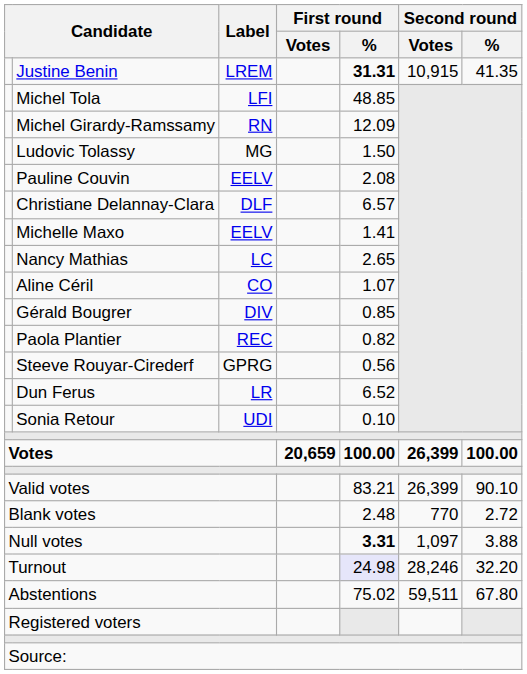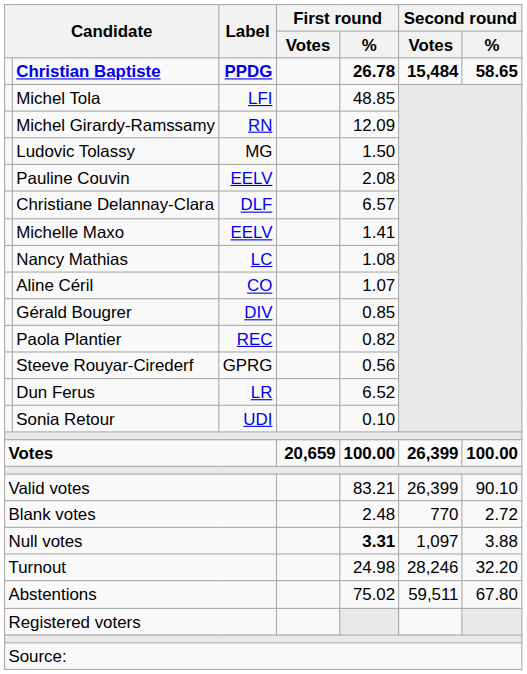- row: (67, 72)
+ row: (88, 72)
(379, 258) 2.65 -> (379, 258) 1.08
(374, 568) lavender background -> (374, 568) no background
